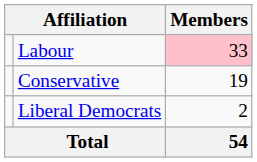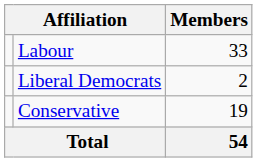(238, 50) pink background -> (238, 50) no background
rows swapped: (69, 80) <-> (90, 111)
